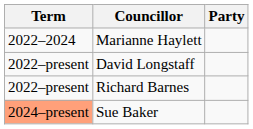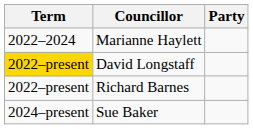(48, 64) no background -> (48, 64) gold background
(48, 111) lightsalmon background -> (48, 111) no background
